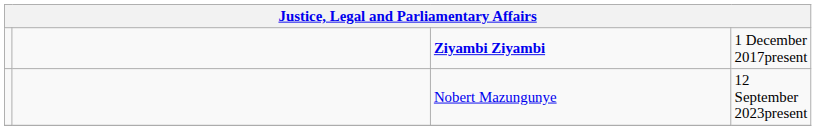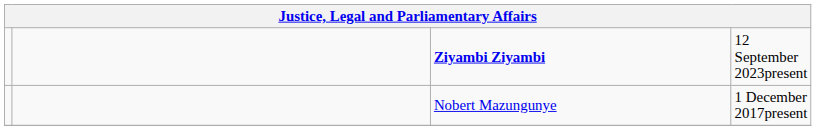(771, 48) 1 December 2017present -> (771, 56) 12 September 2023present
(771, 96) 12 September 2023present -> (771, 105) 1 December 2017present
